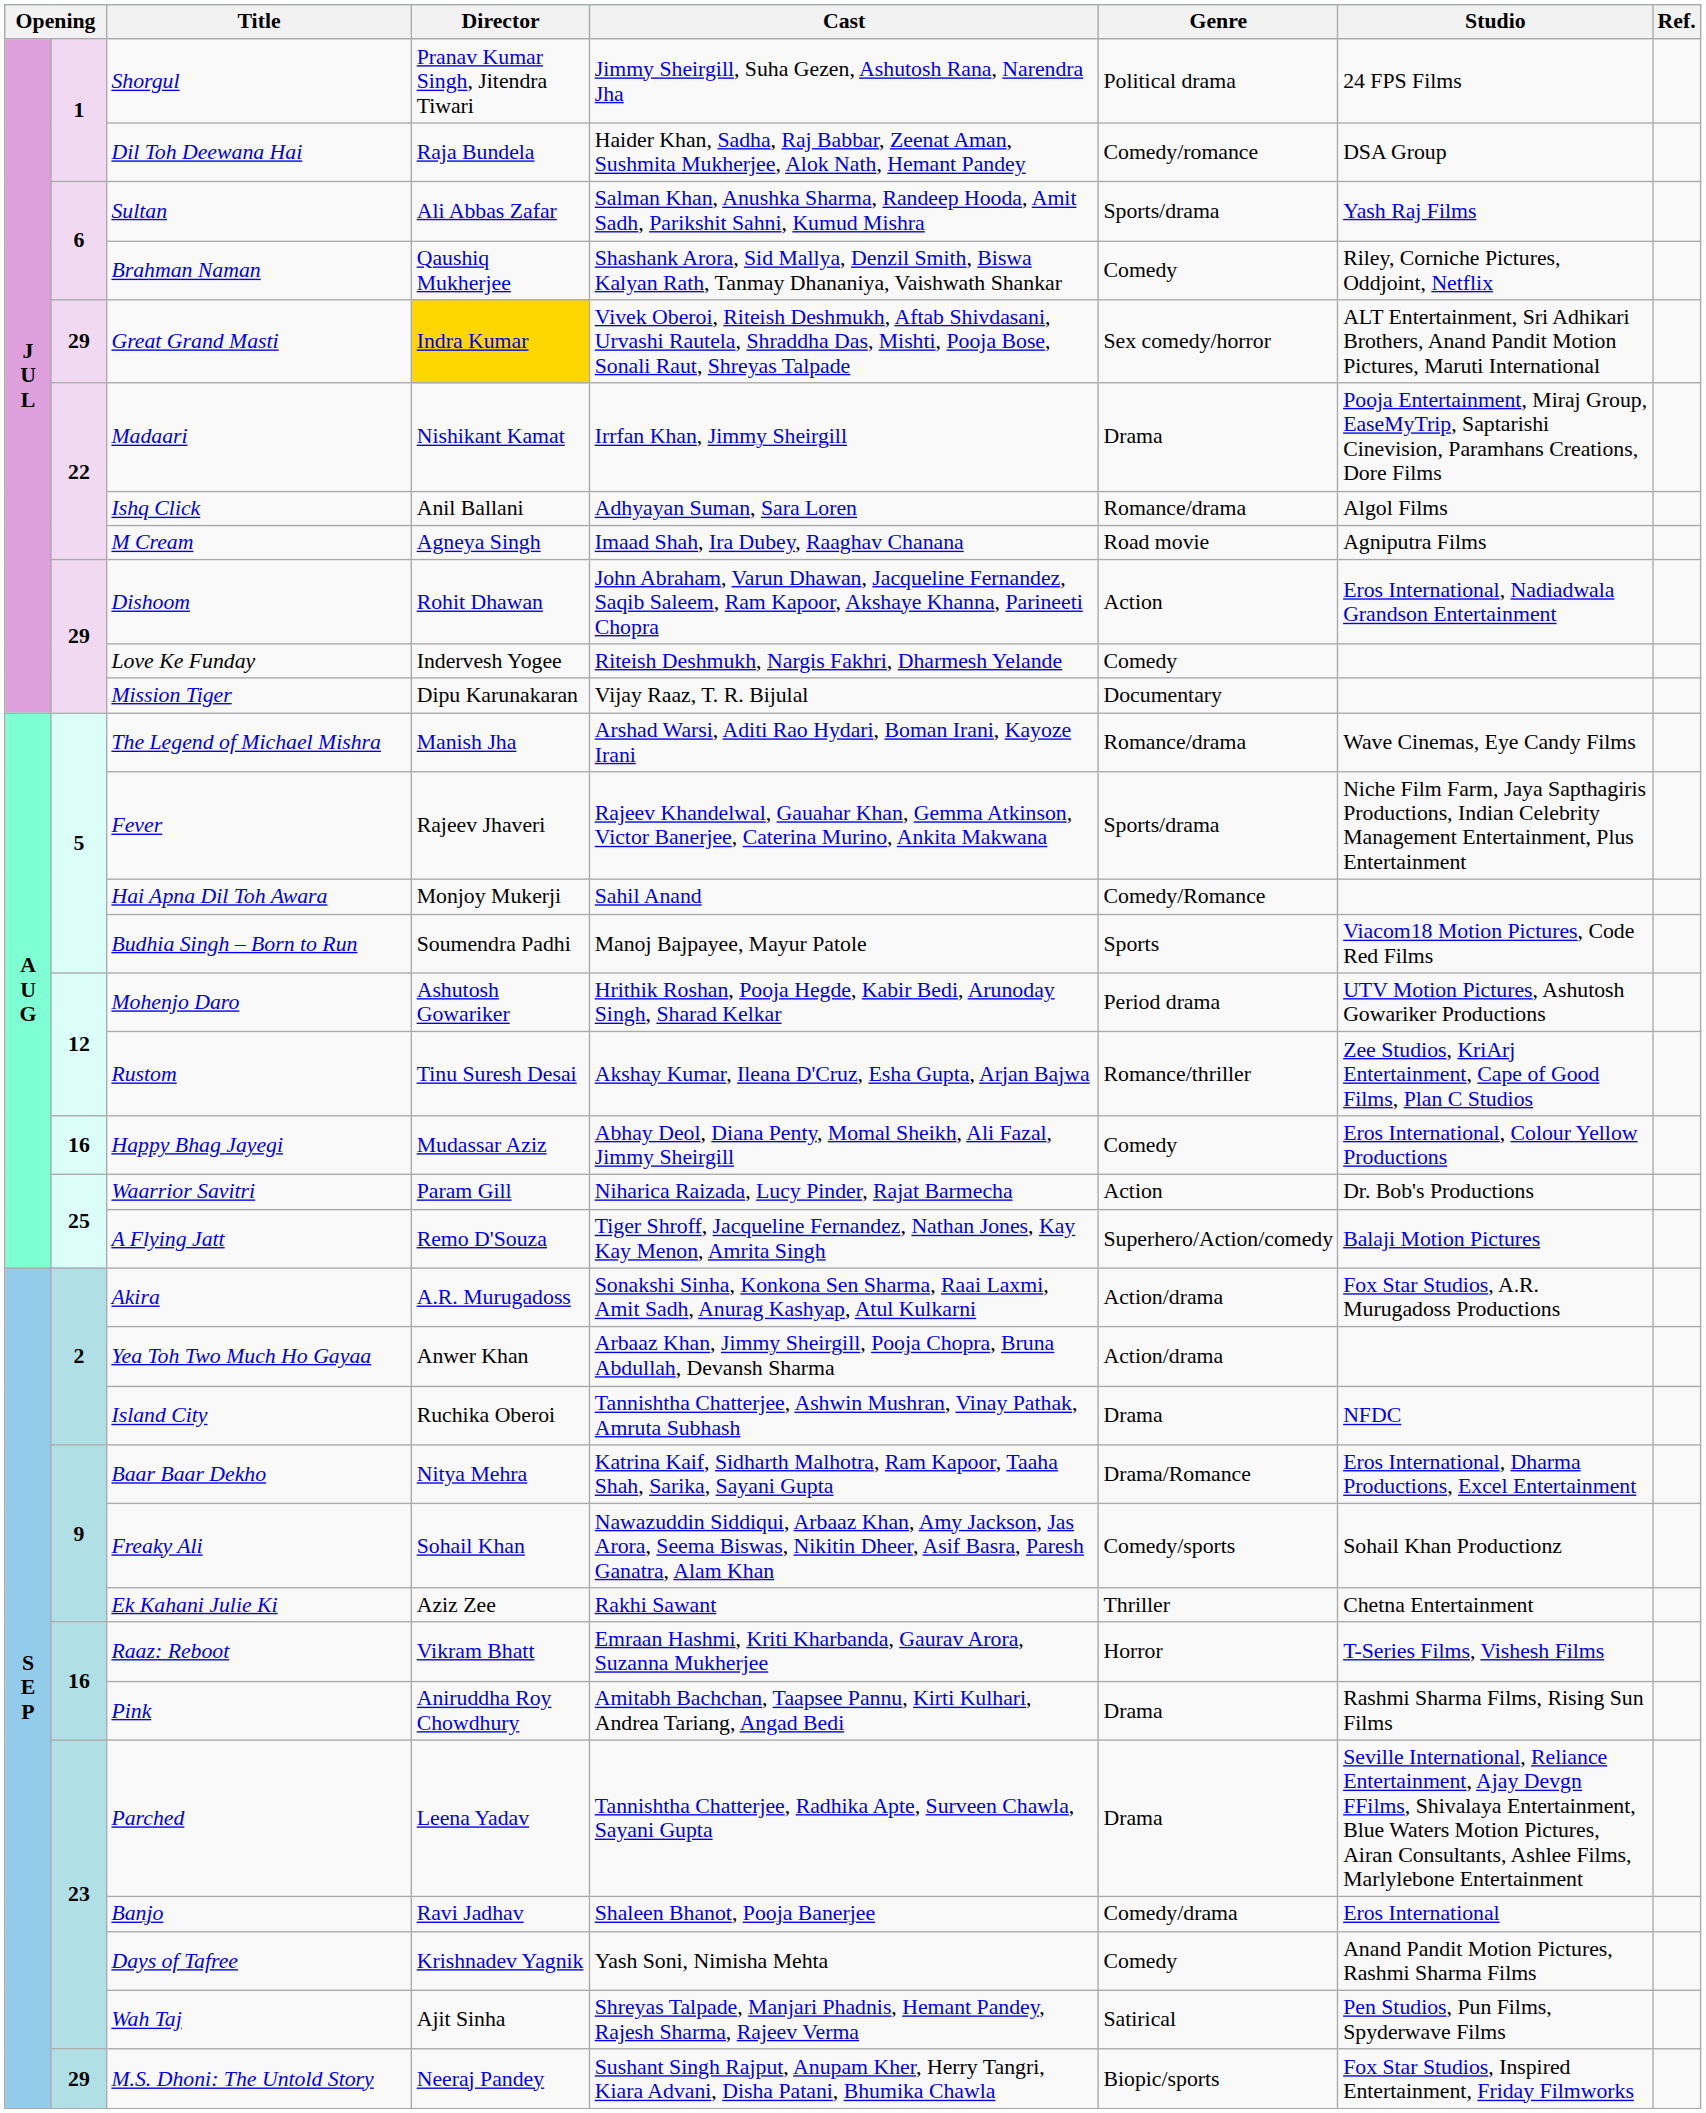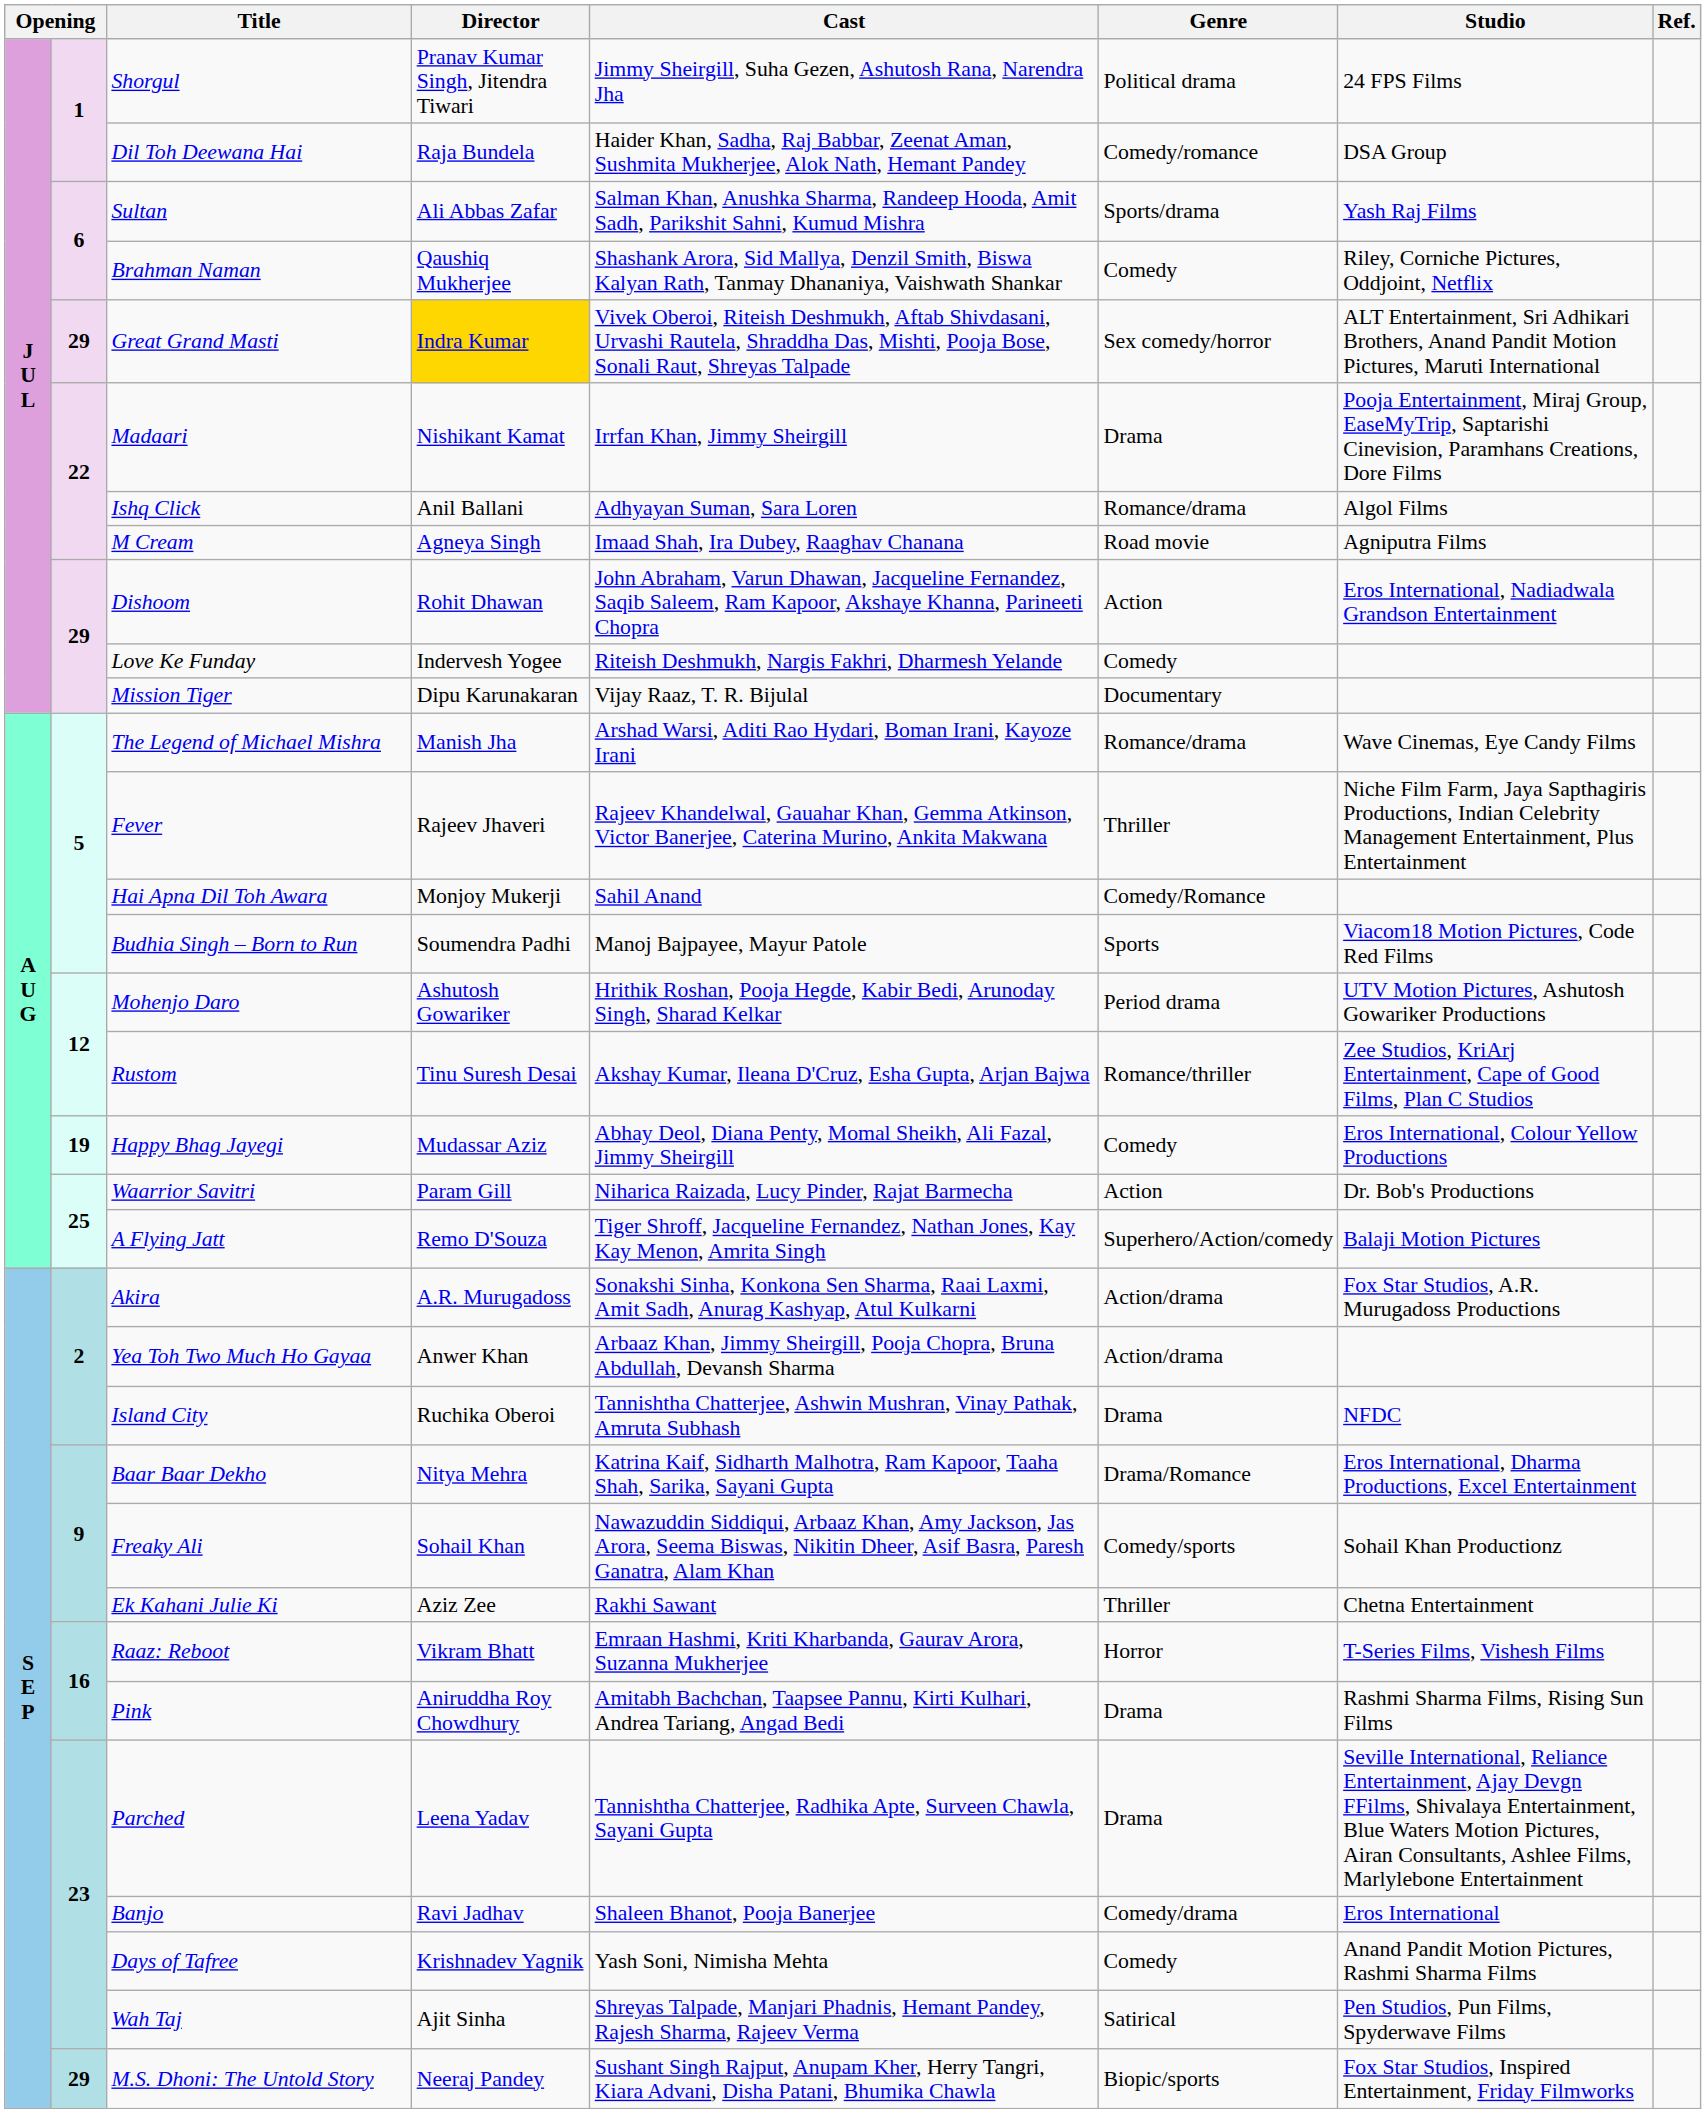(1162, 825) Sports/drama -> (1137, 825) Thriller
(79, 1144) 16 -> (79, 1144) 19
